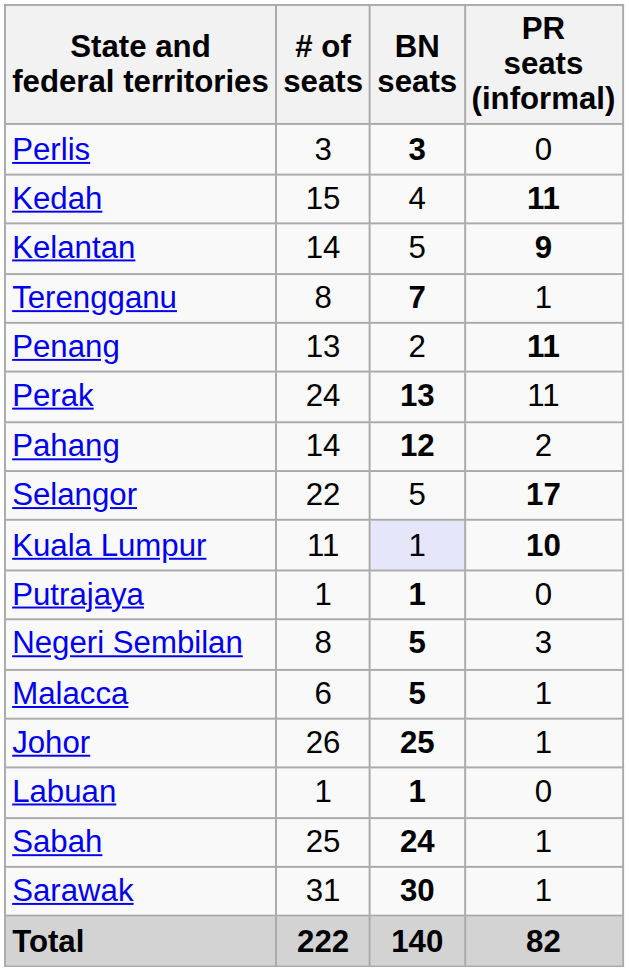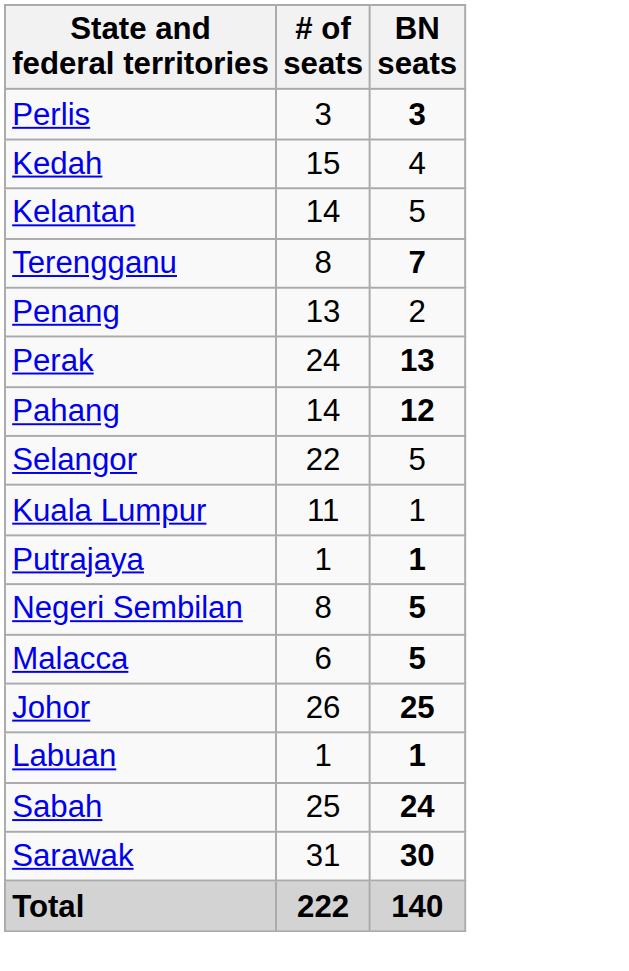- column: (543, 64)
(417, 544) lavender background -> (417, 509) no background
